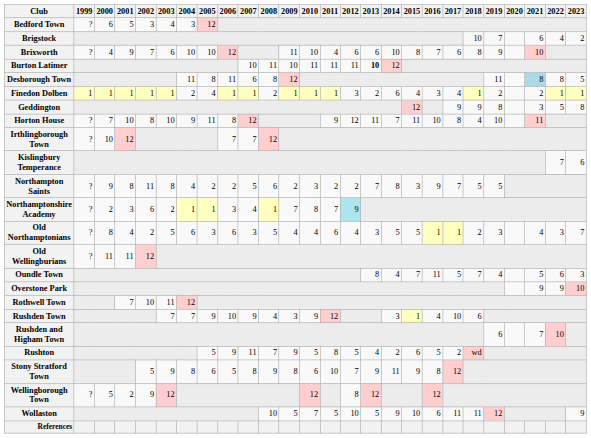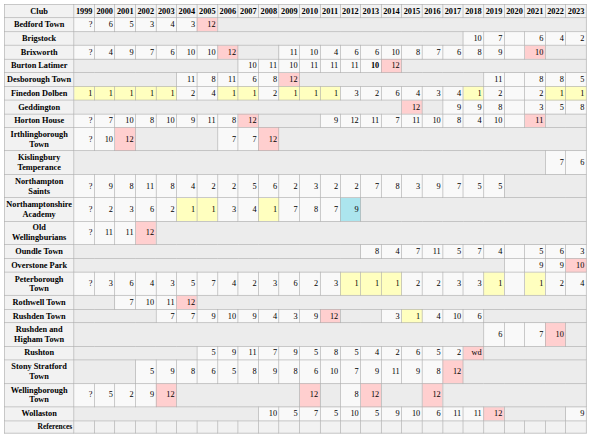(541, 79) lightblue background -> (541, 79) no background
- row: (39, 232)
+ row: (39, 283)
